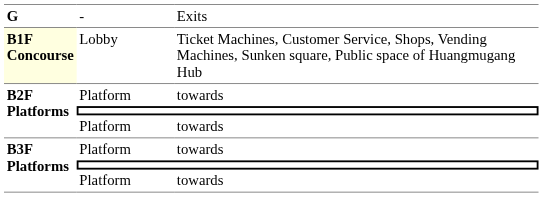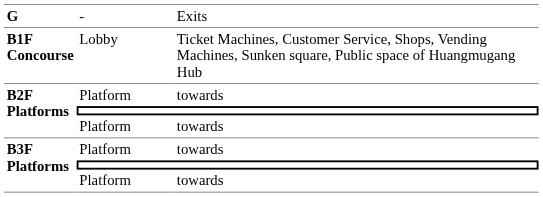(40, 47) lightyellow background -> (40, 47) no background
